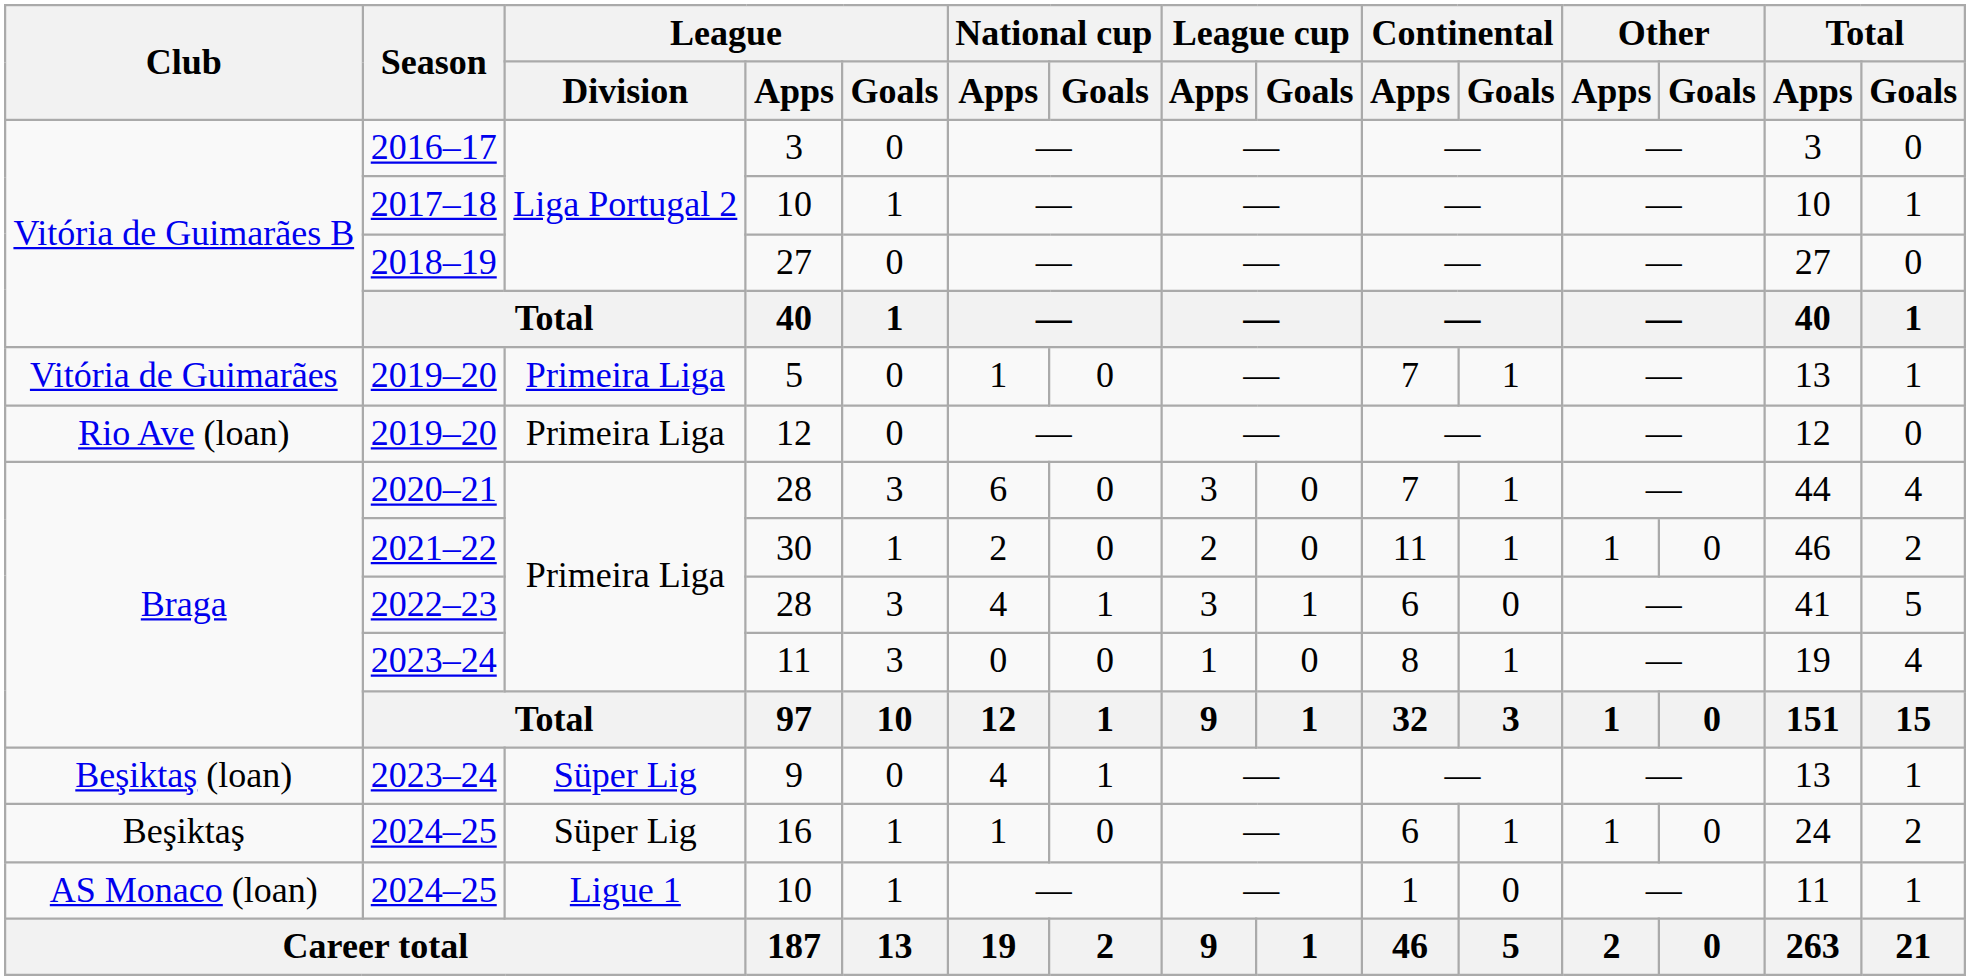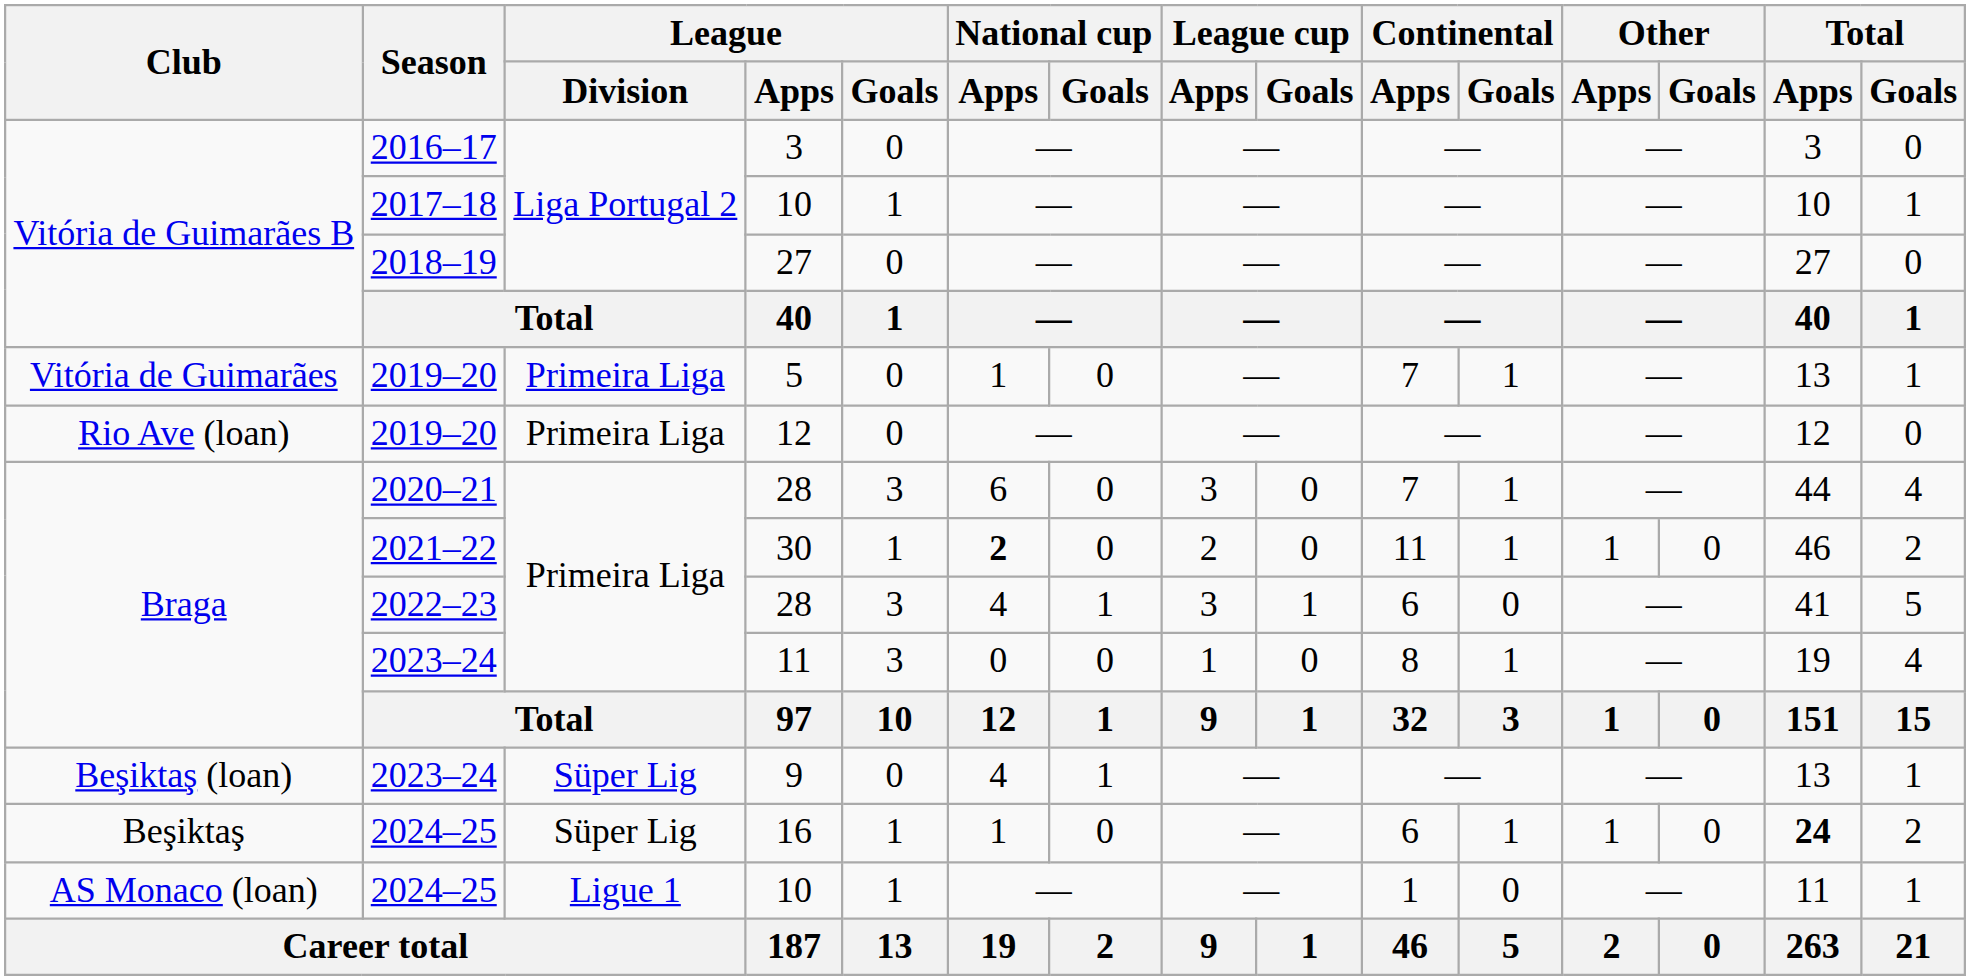(998, 546) normal -> (998, 546) bold
(1813, 832) normal -> (1813, 832) bold
